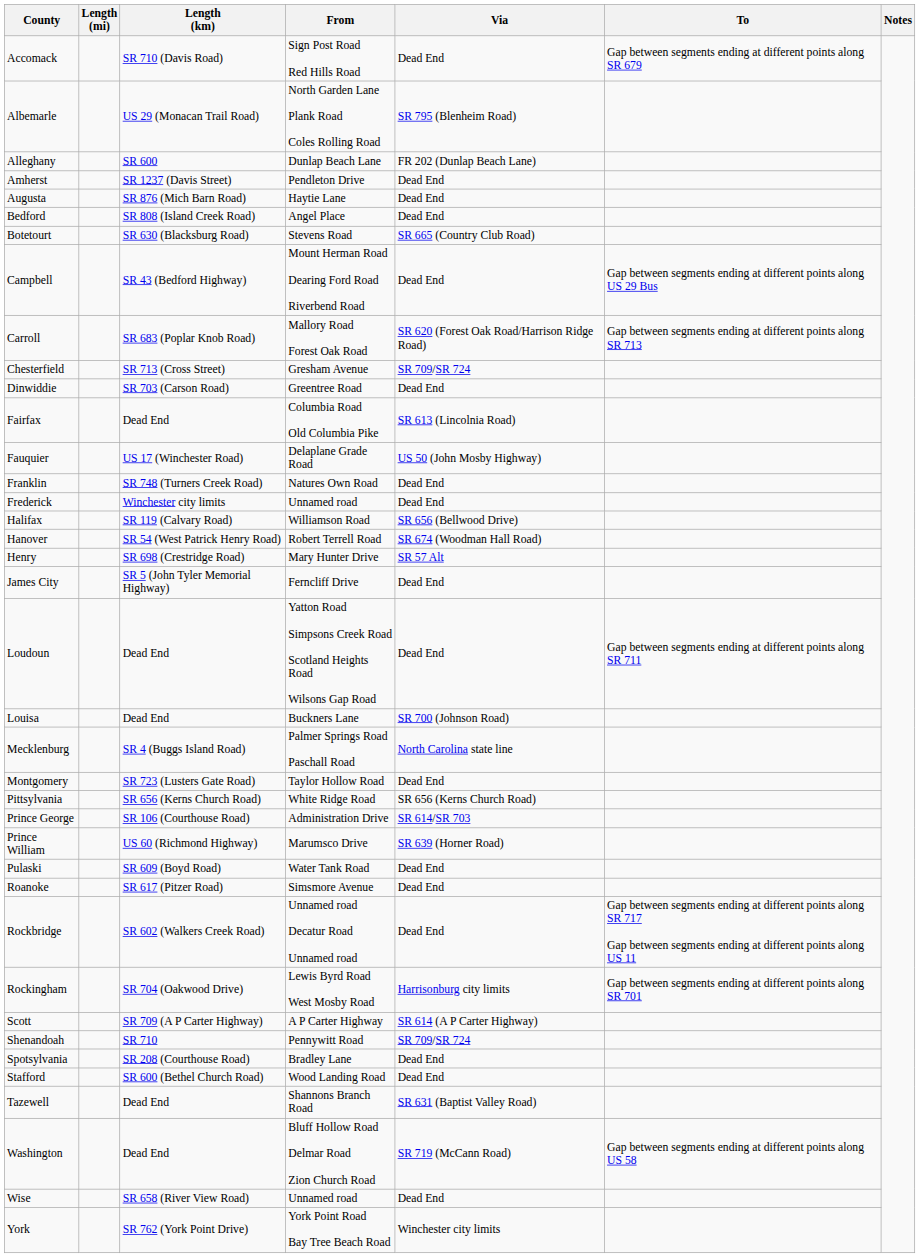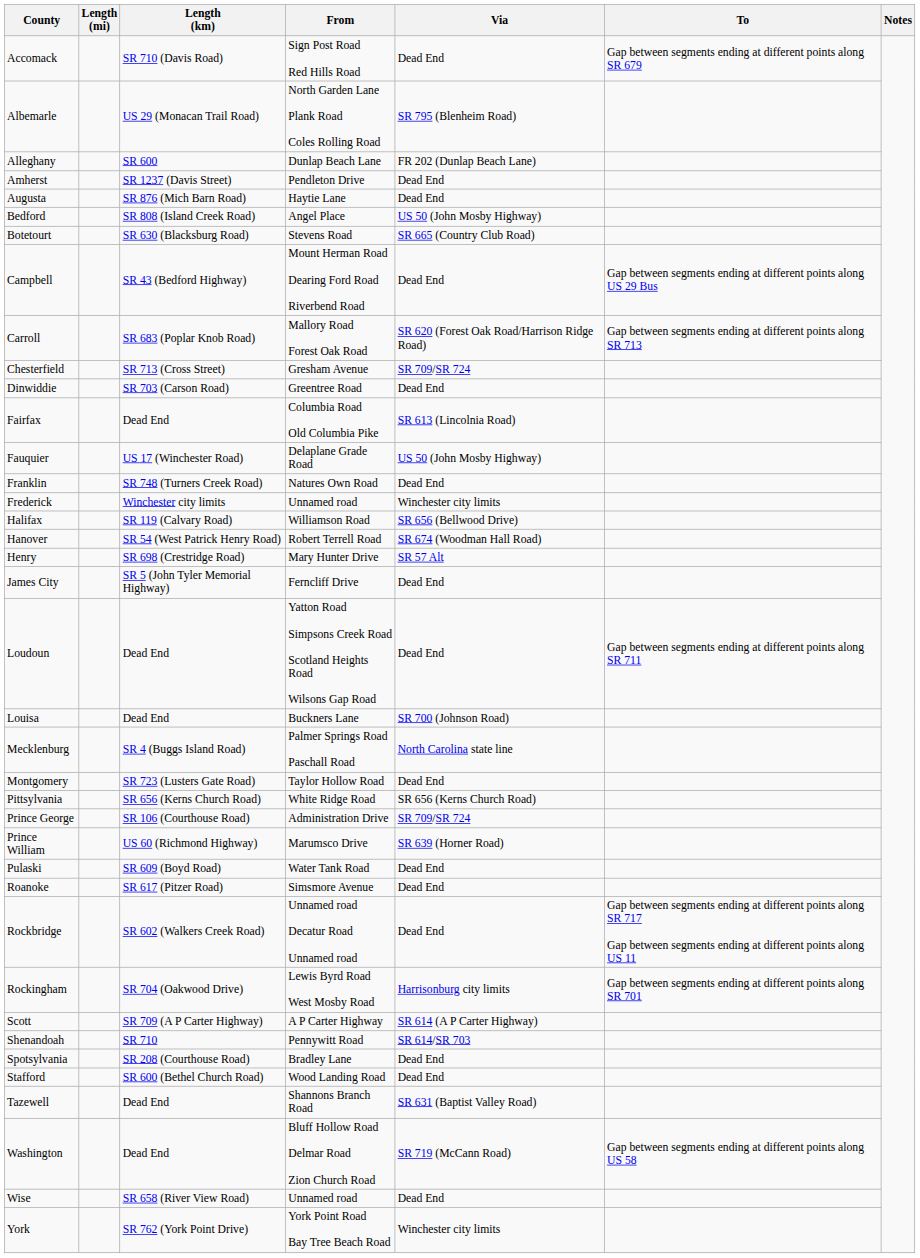(421, 216) Dead End -> (469, 216) US 50 (John Mosby Highway)
(421, 501) Dead End -> (449, 501) Winchester city limits
(434, 818) SR 614/SR 703 -> (434, 818) SR 709/SR 724
(434, 1040) SR 709/SR 724 -> (434, 1040) SR 614/SR 703
